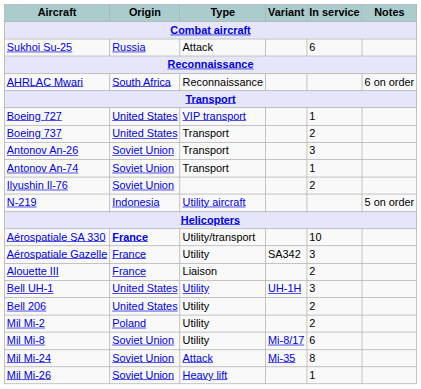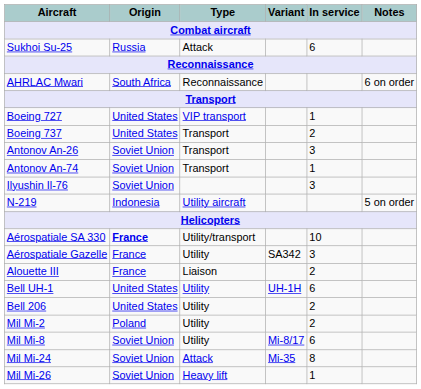(312, 185) 2 -> (312, 185) 3
(312, 289) 3 -> (312, 289) 6
